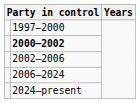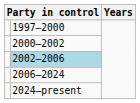(38, 44) bold -> (38, 44) normal
(38, 59) no background -> (38, 59) lightblue background
